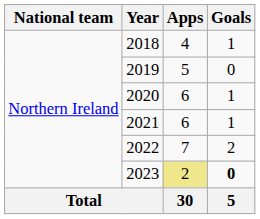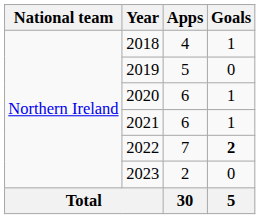(231, 148) normal -> (231, 148) bold
(185, 174) khaki background -> (185, 174) no background
(231, 174) bold -> (231, 174) normal
